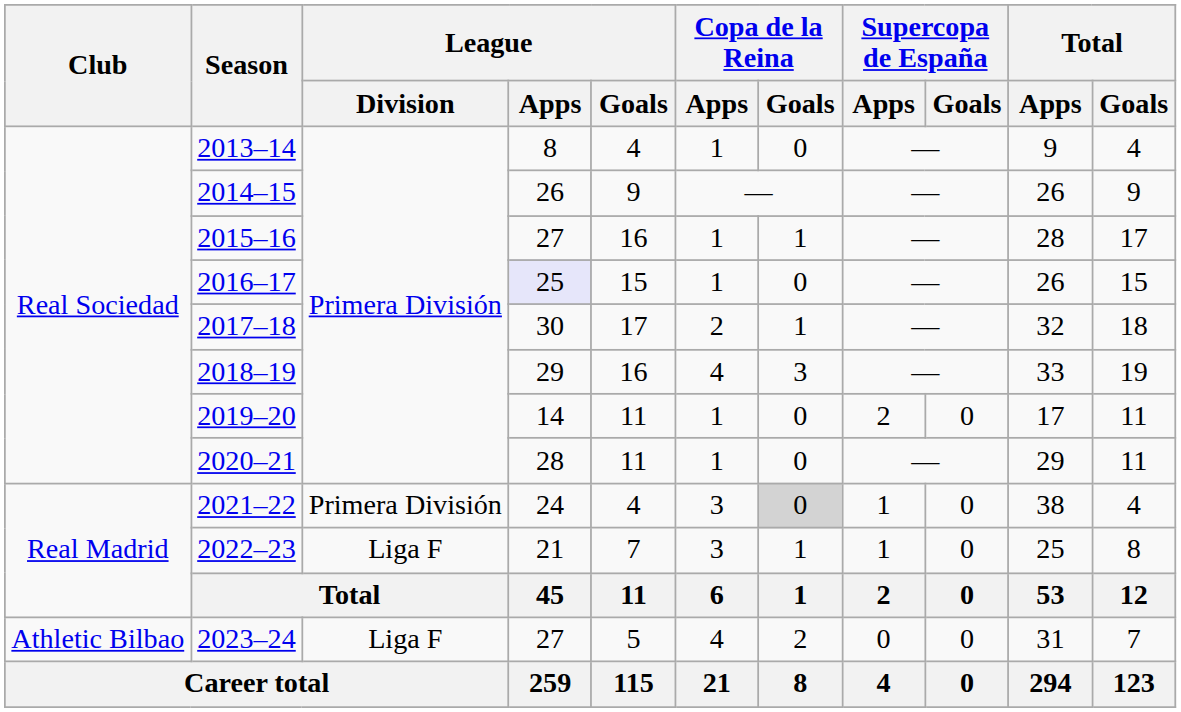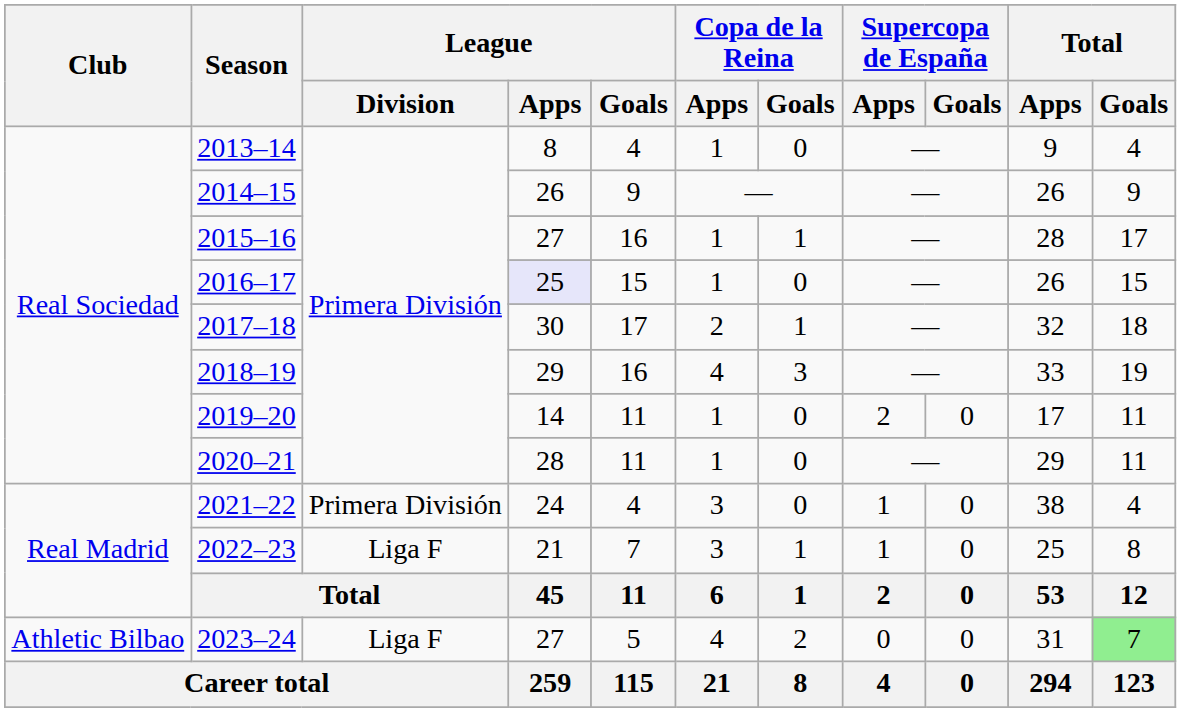(800, 505) lightgrey background -> (800, 505) no background
(1134, 639) no background -> (1134, 639) lightgreen background
